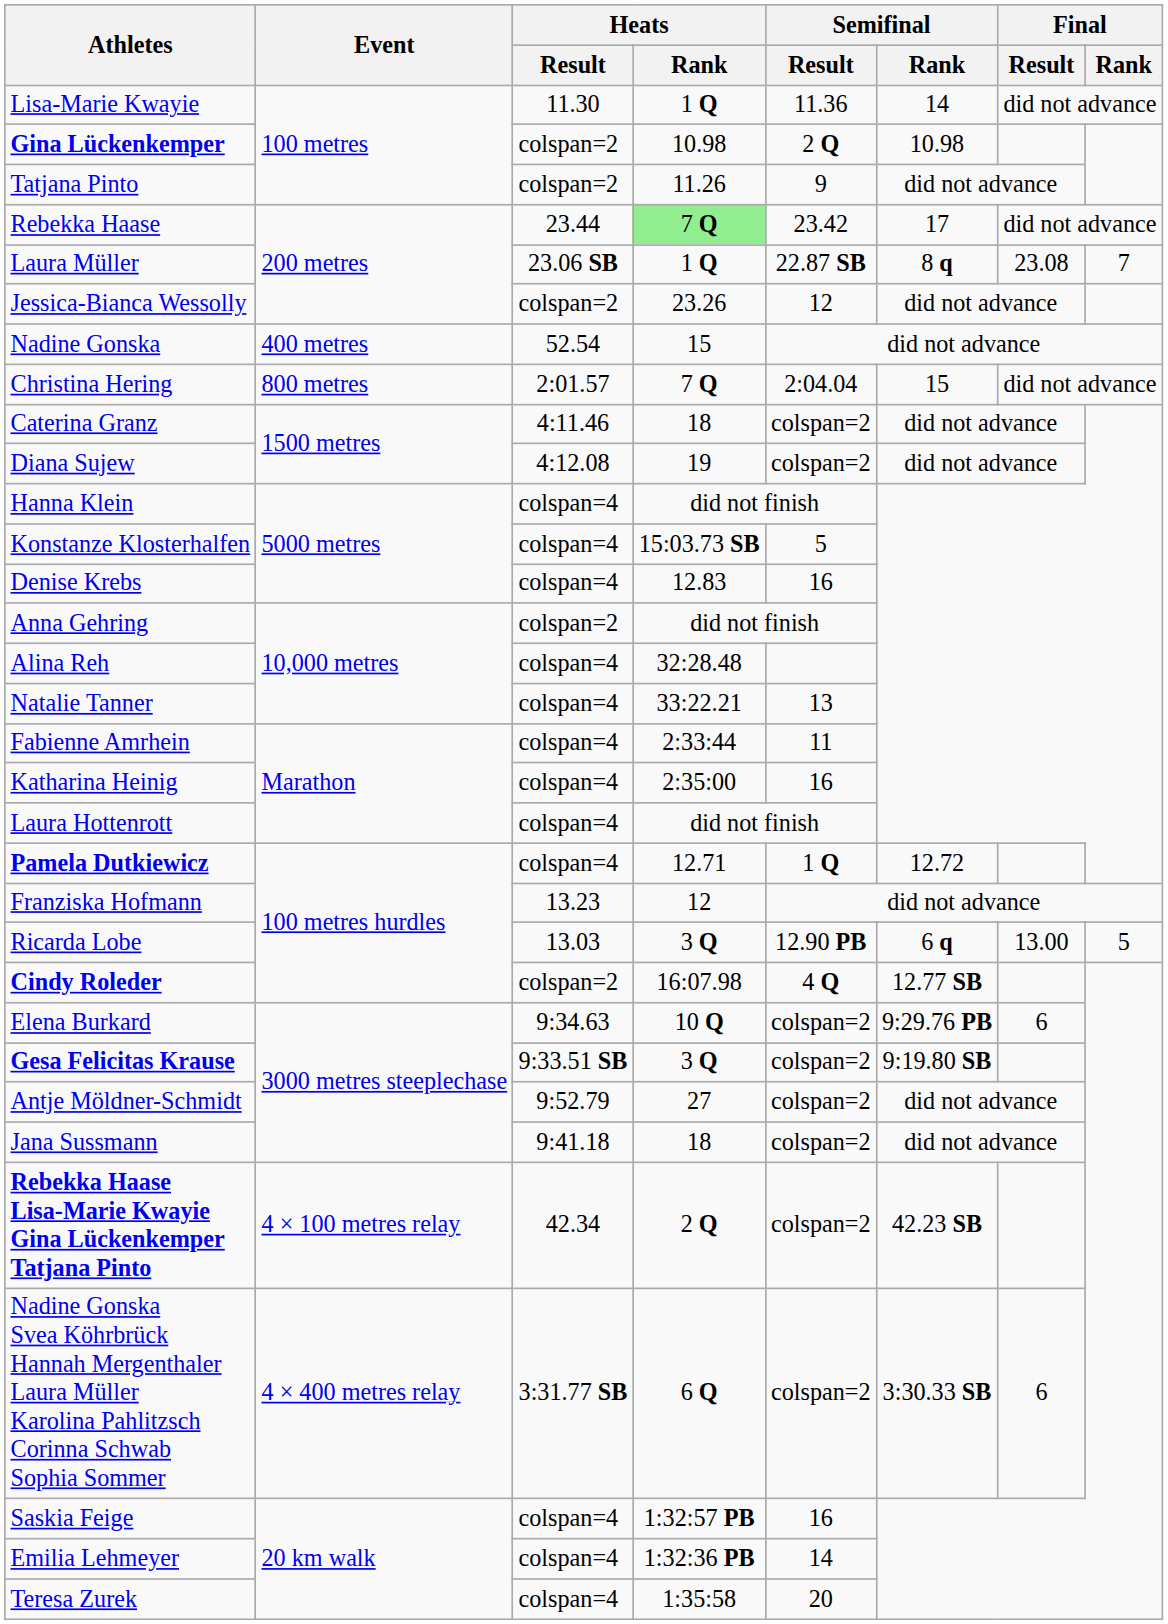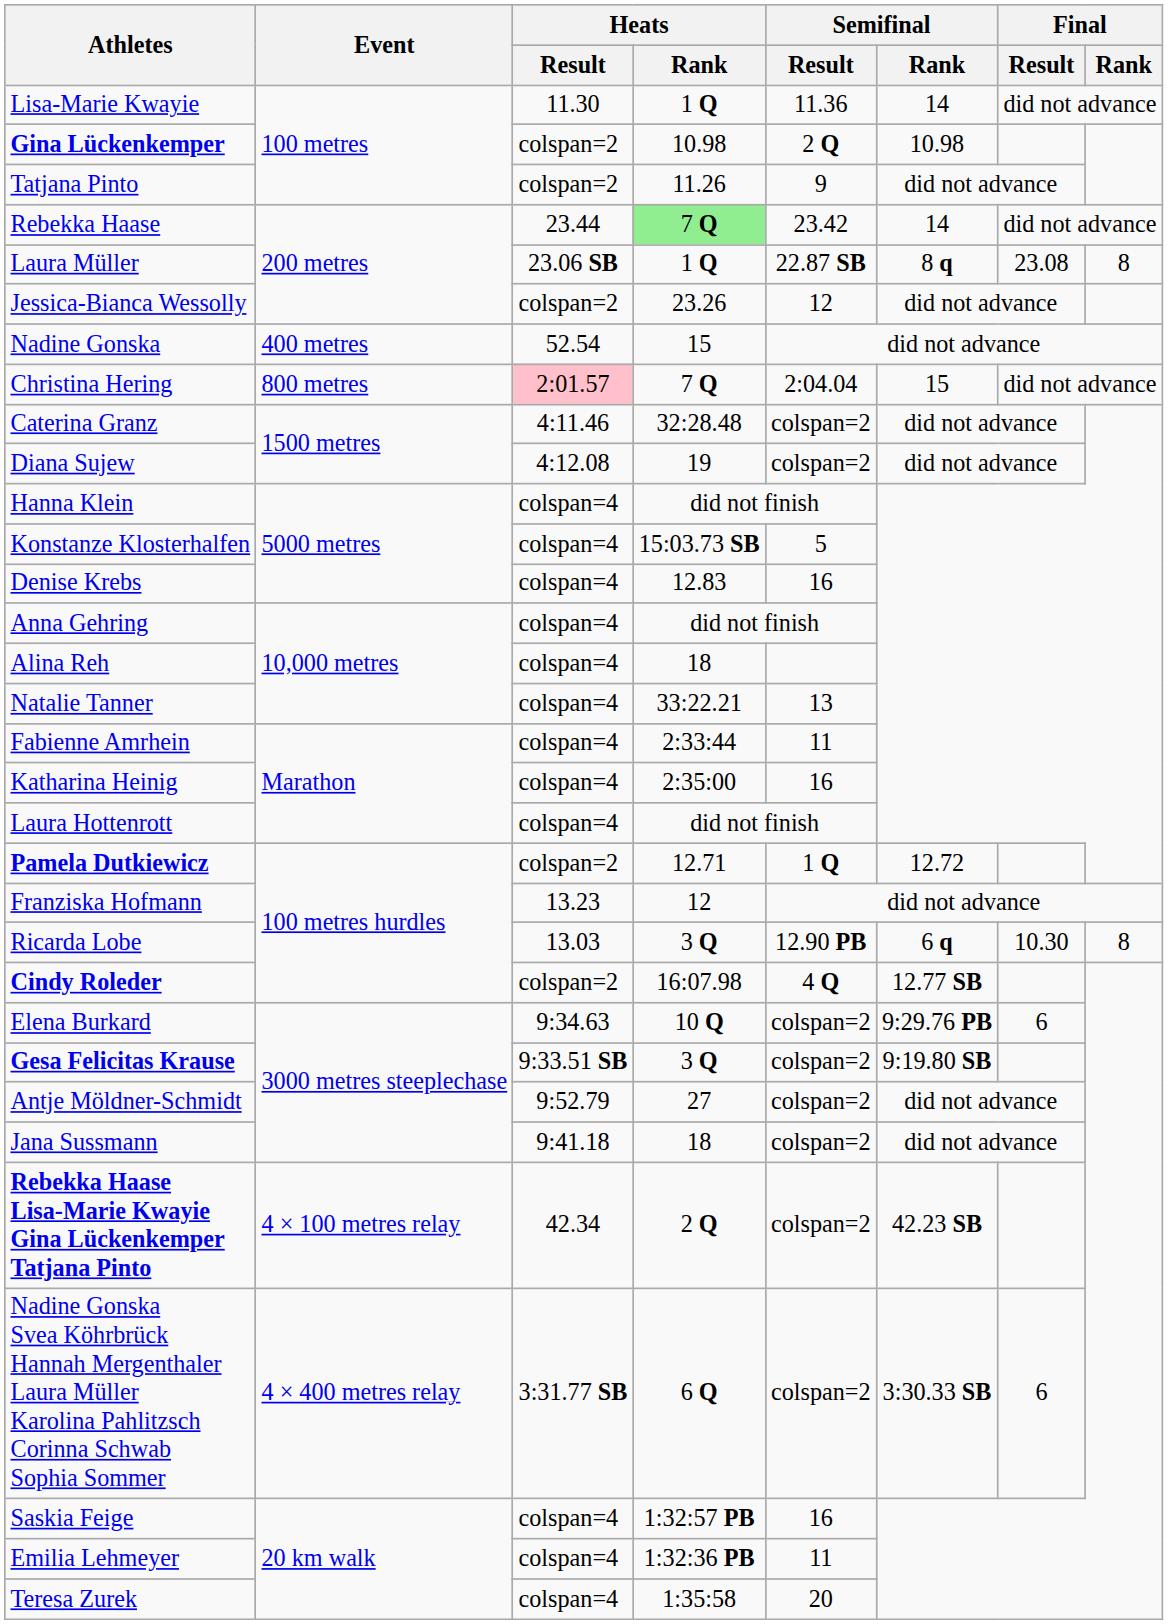(937, 224) 17 -> (937, 224) 14
(1124, 264) 7 -> (1124, 264) 8
(573, 383) no background -> (573, 383) pink background
(699, 423) 18 -> (699, 423) 32:28.48
(568, 623) colspan=2 -> (568, 623) colspan=4
(699, 663) 32:28.48 -> (699, 663) 18
(568, 862) colspan=4 -> (568, 862) colspan=2
(1041, 942) 13.00 -> (1041, 942) 10.30
(1124, 942) 5 -> (1124, 942) 8
(821, 1558) 14 -> (821, 1558) 11
